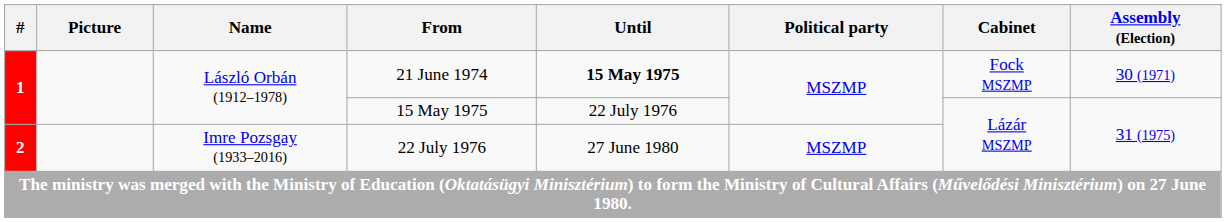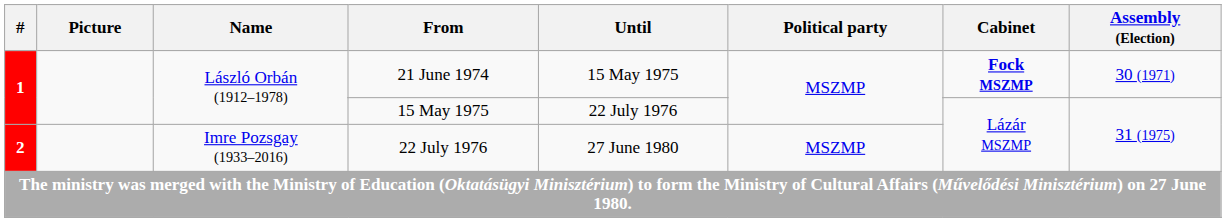(633, 74) bold -> (633, 74) normal
(1007, 74) normal -> (1006, 74) bold
